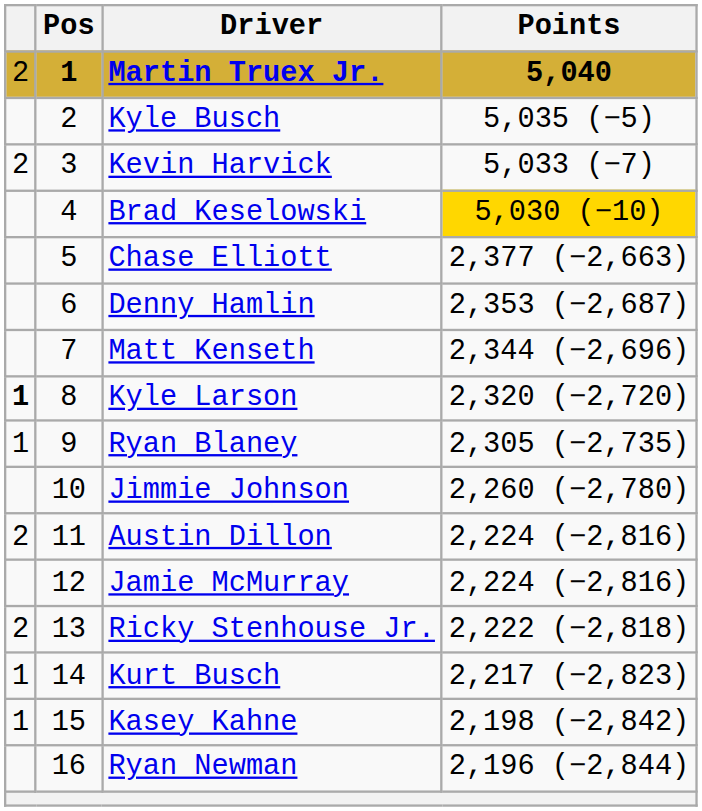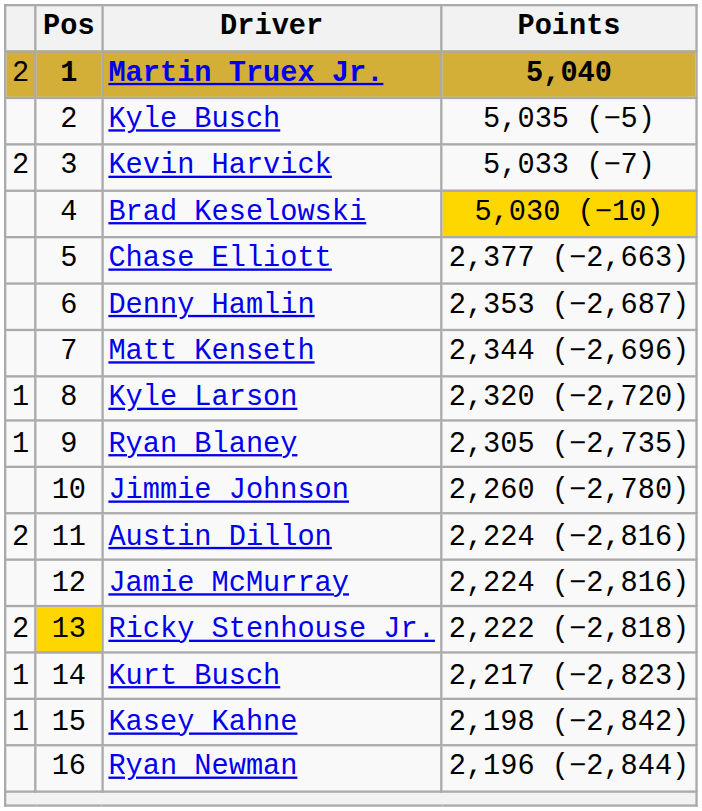(21, 399) bold -> (21, 399) normal
(69, 630) no background -> (69, 630) gold background
